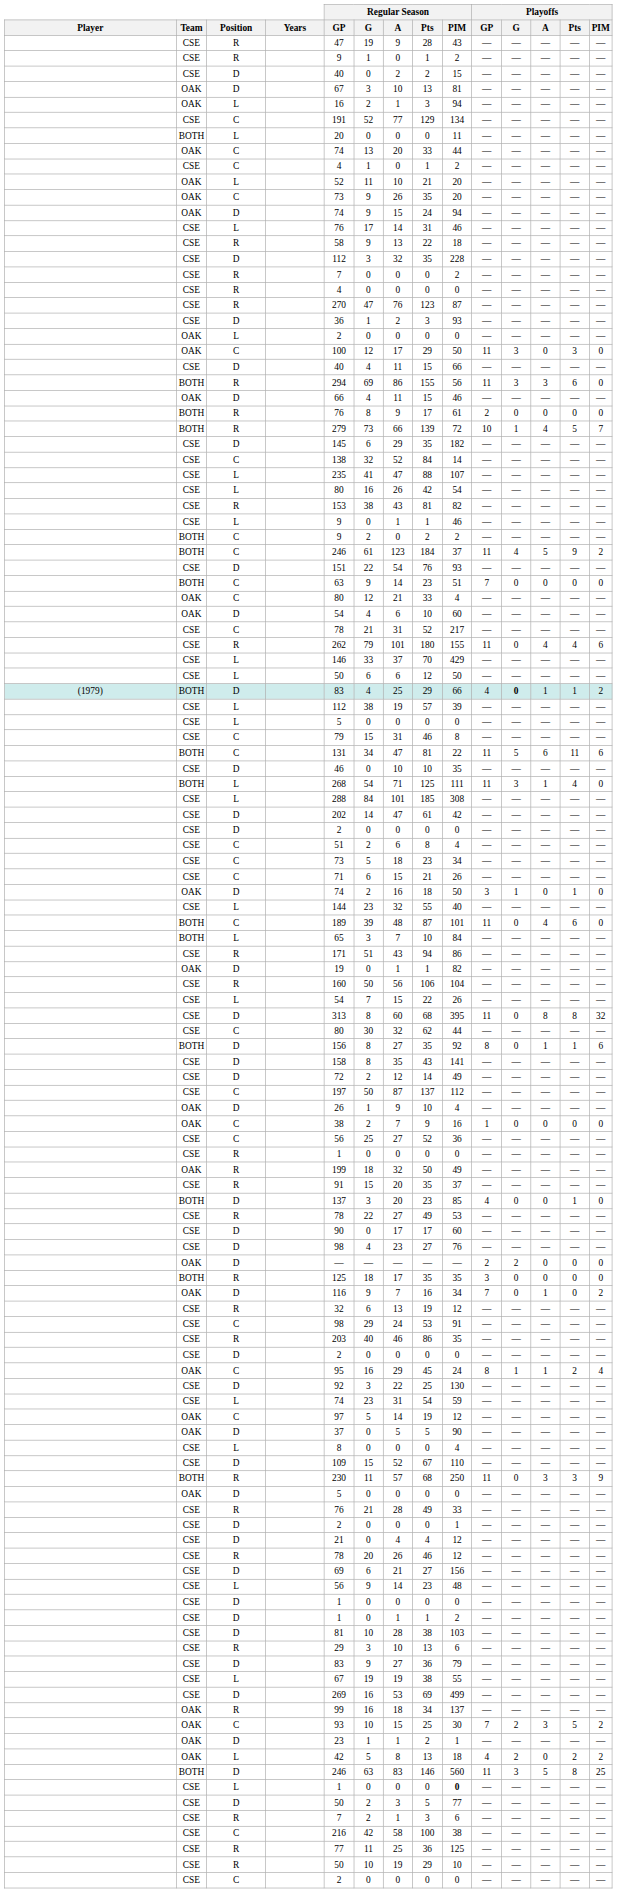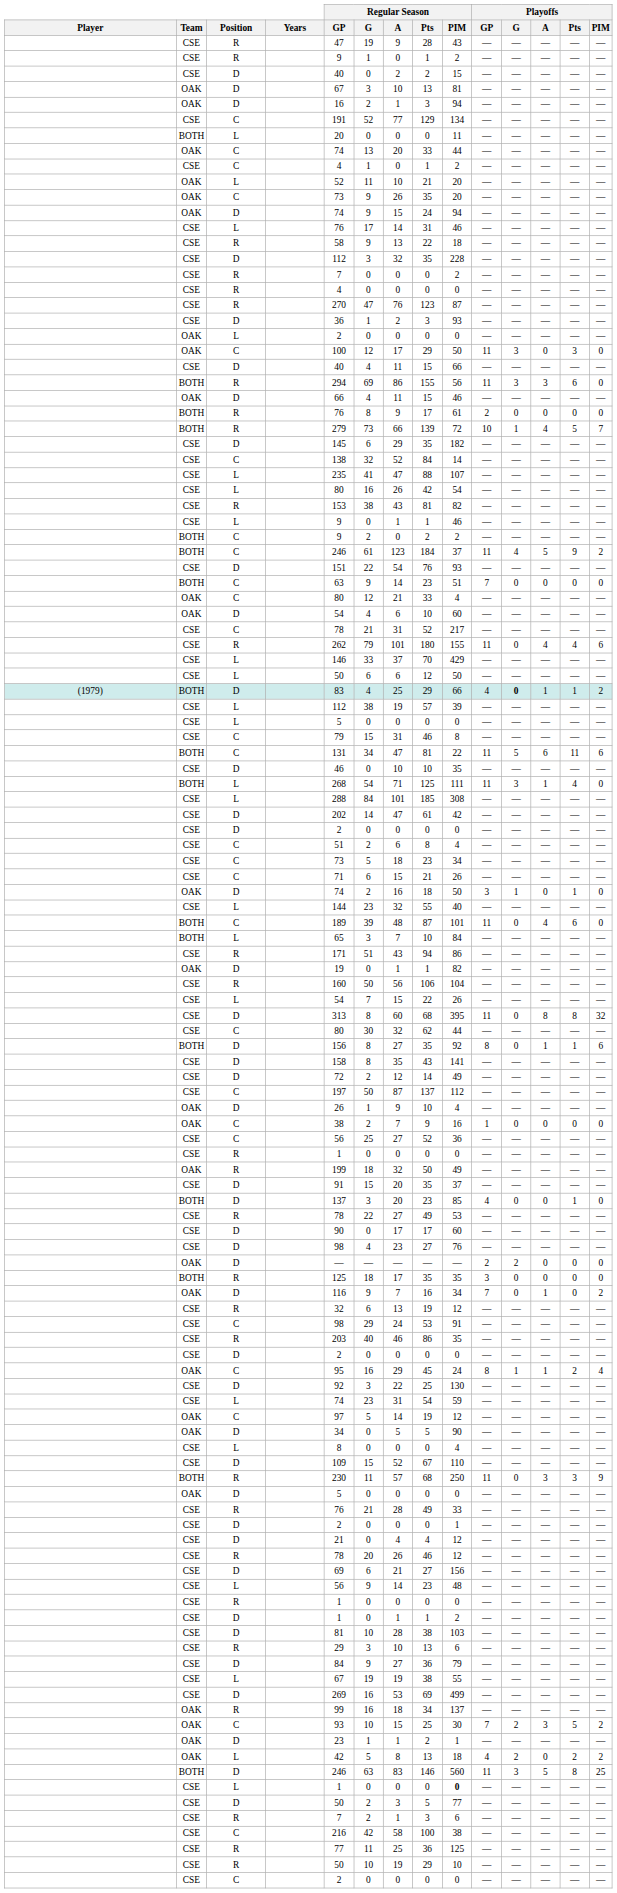(236, 105) L -> (236, 105) D
(236, 1185) R -> (236, 1185) D
(339, 1432) 37 -> (339, 1432) 34
(236, 1602) D -> (236, 1602) R
(339, 1664) 83 -> (339, 1664) 84
